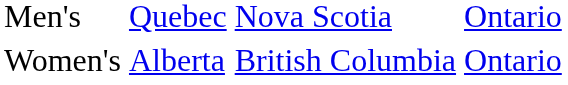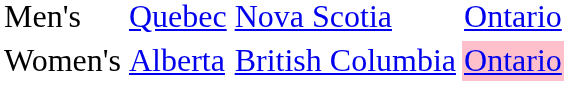(513, 60) no background -> (513, 60) pink background
